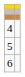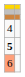(10, 46) normal -> (10, 46) bold
(10, 63) no background -> (10, 63) lightsalmon background
